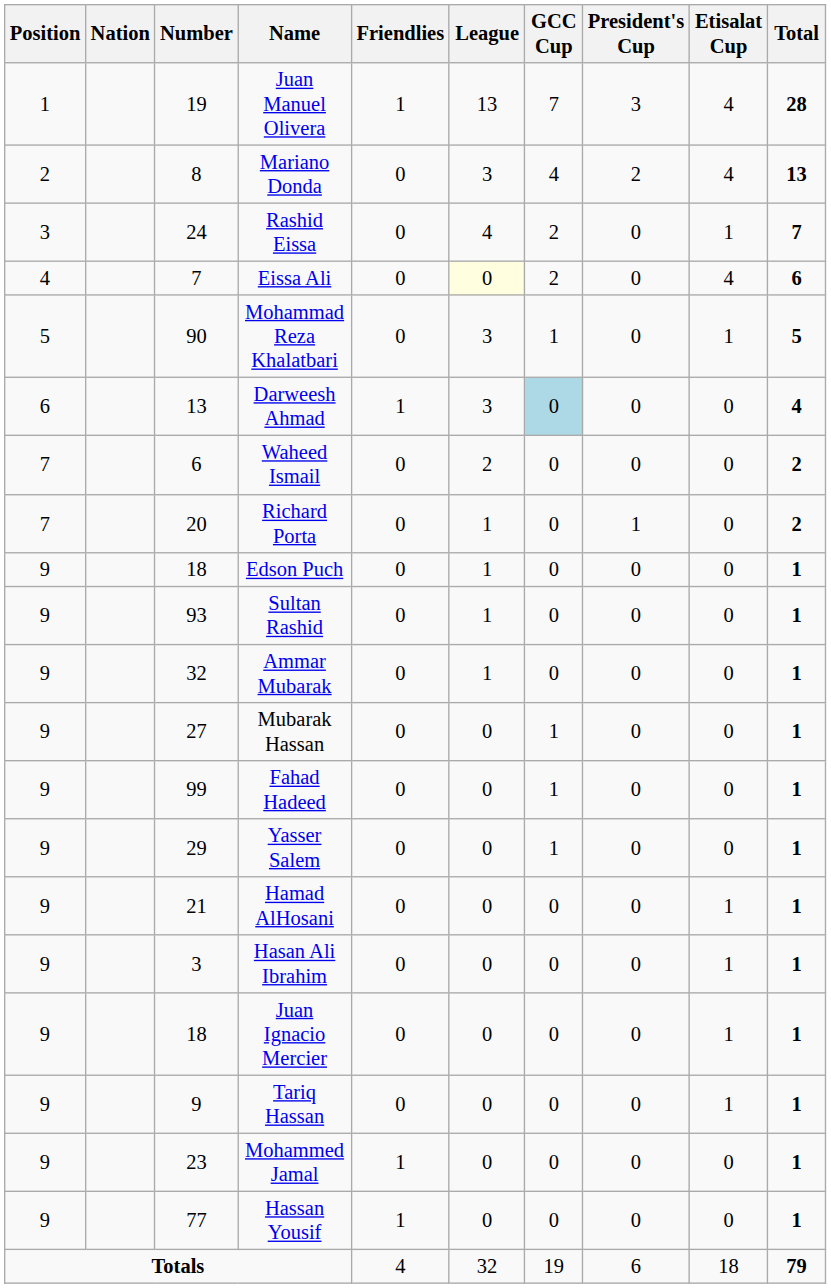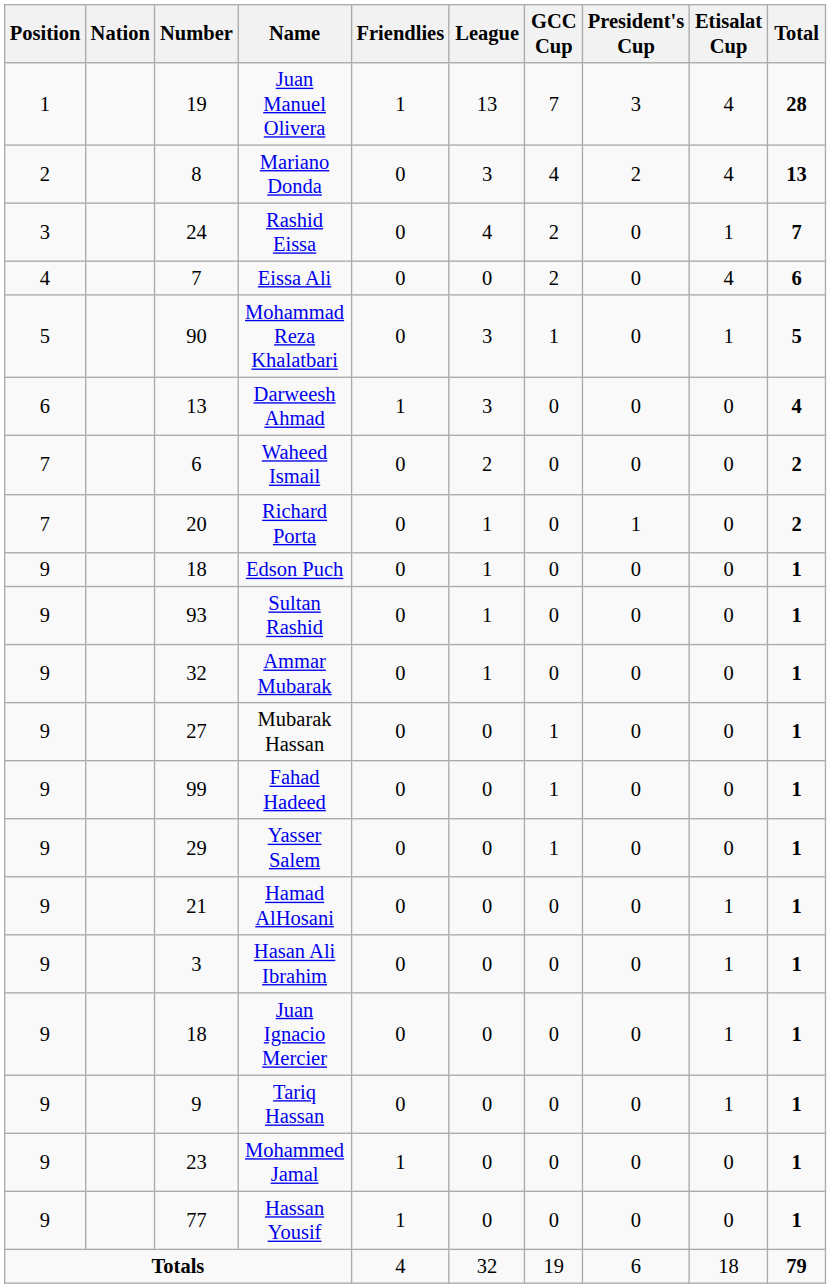(487, 278) lightyellow background -> (487, 278) no background
(554, 406) lightblue background -> (554, 406) no background
